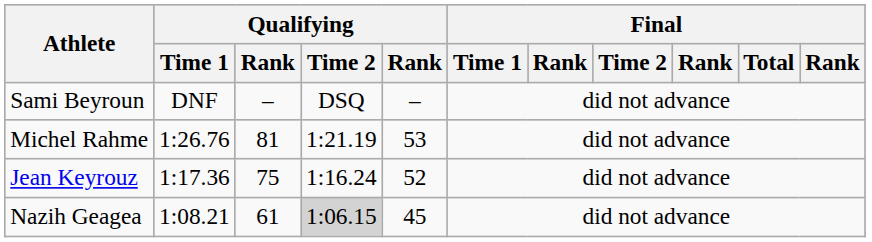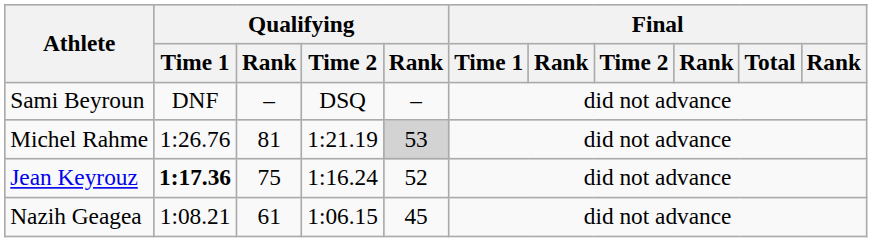(415, 139) no background -> (416, 139) lightgrey background
(194, 178) normal -> (195, 178) bold
(341, 216) lightgrey background -> (343, 216) no background
